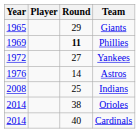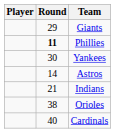- column: (16, 12)
(76, 58) 27 -> (52, 58) 30
(76, 89) 25 -> (52, 89) 21
